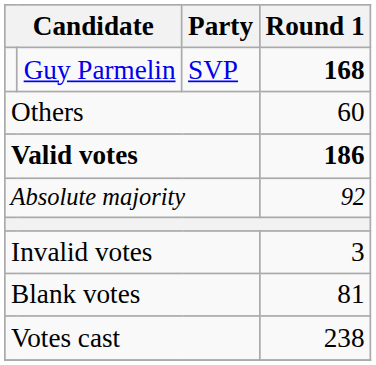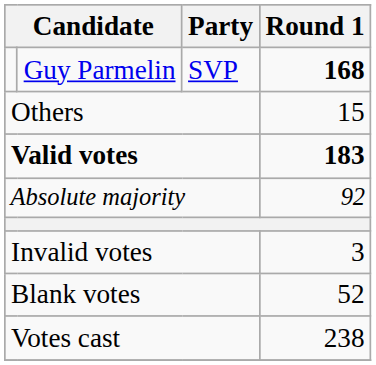(351, 112) 60 -> (351, 112) 15
(344, 155) 186 -> (344, 155) 183
(351, 294) 81 -> (351, 294) 52
